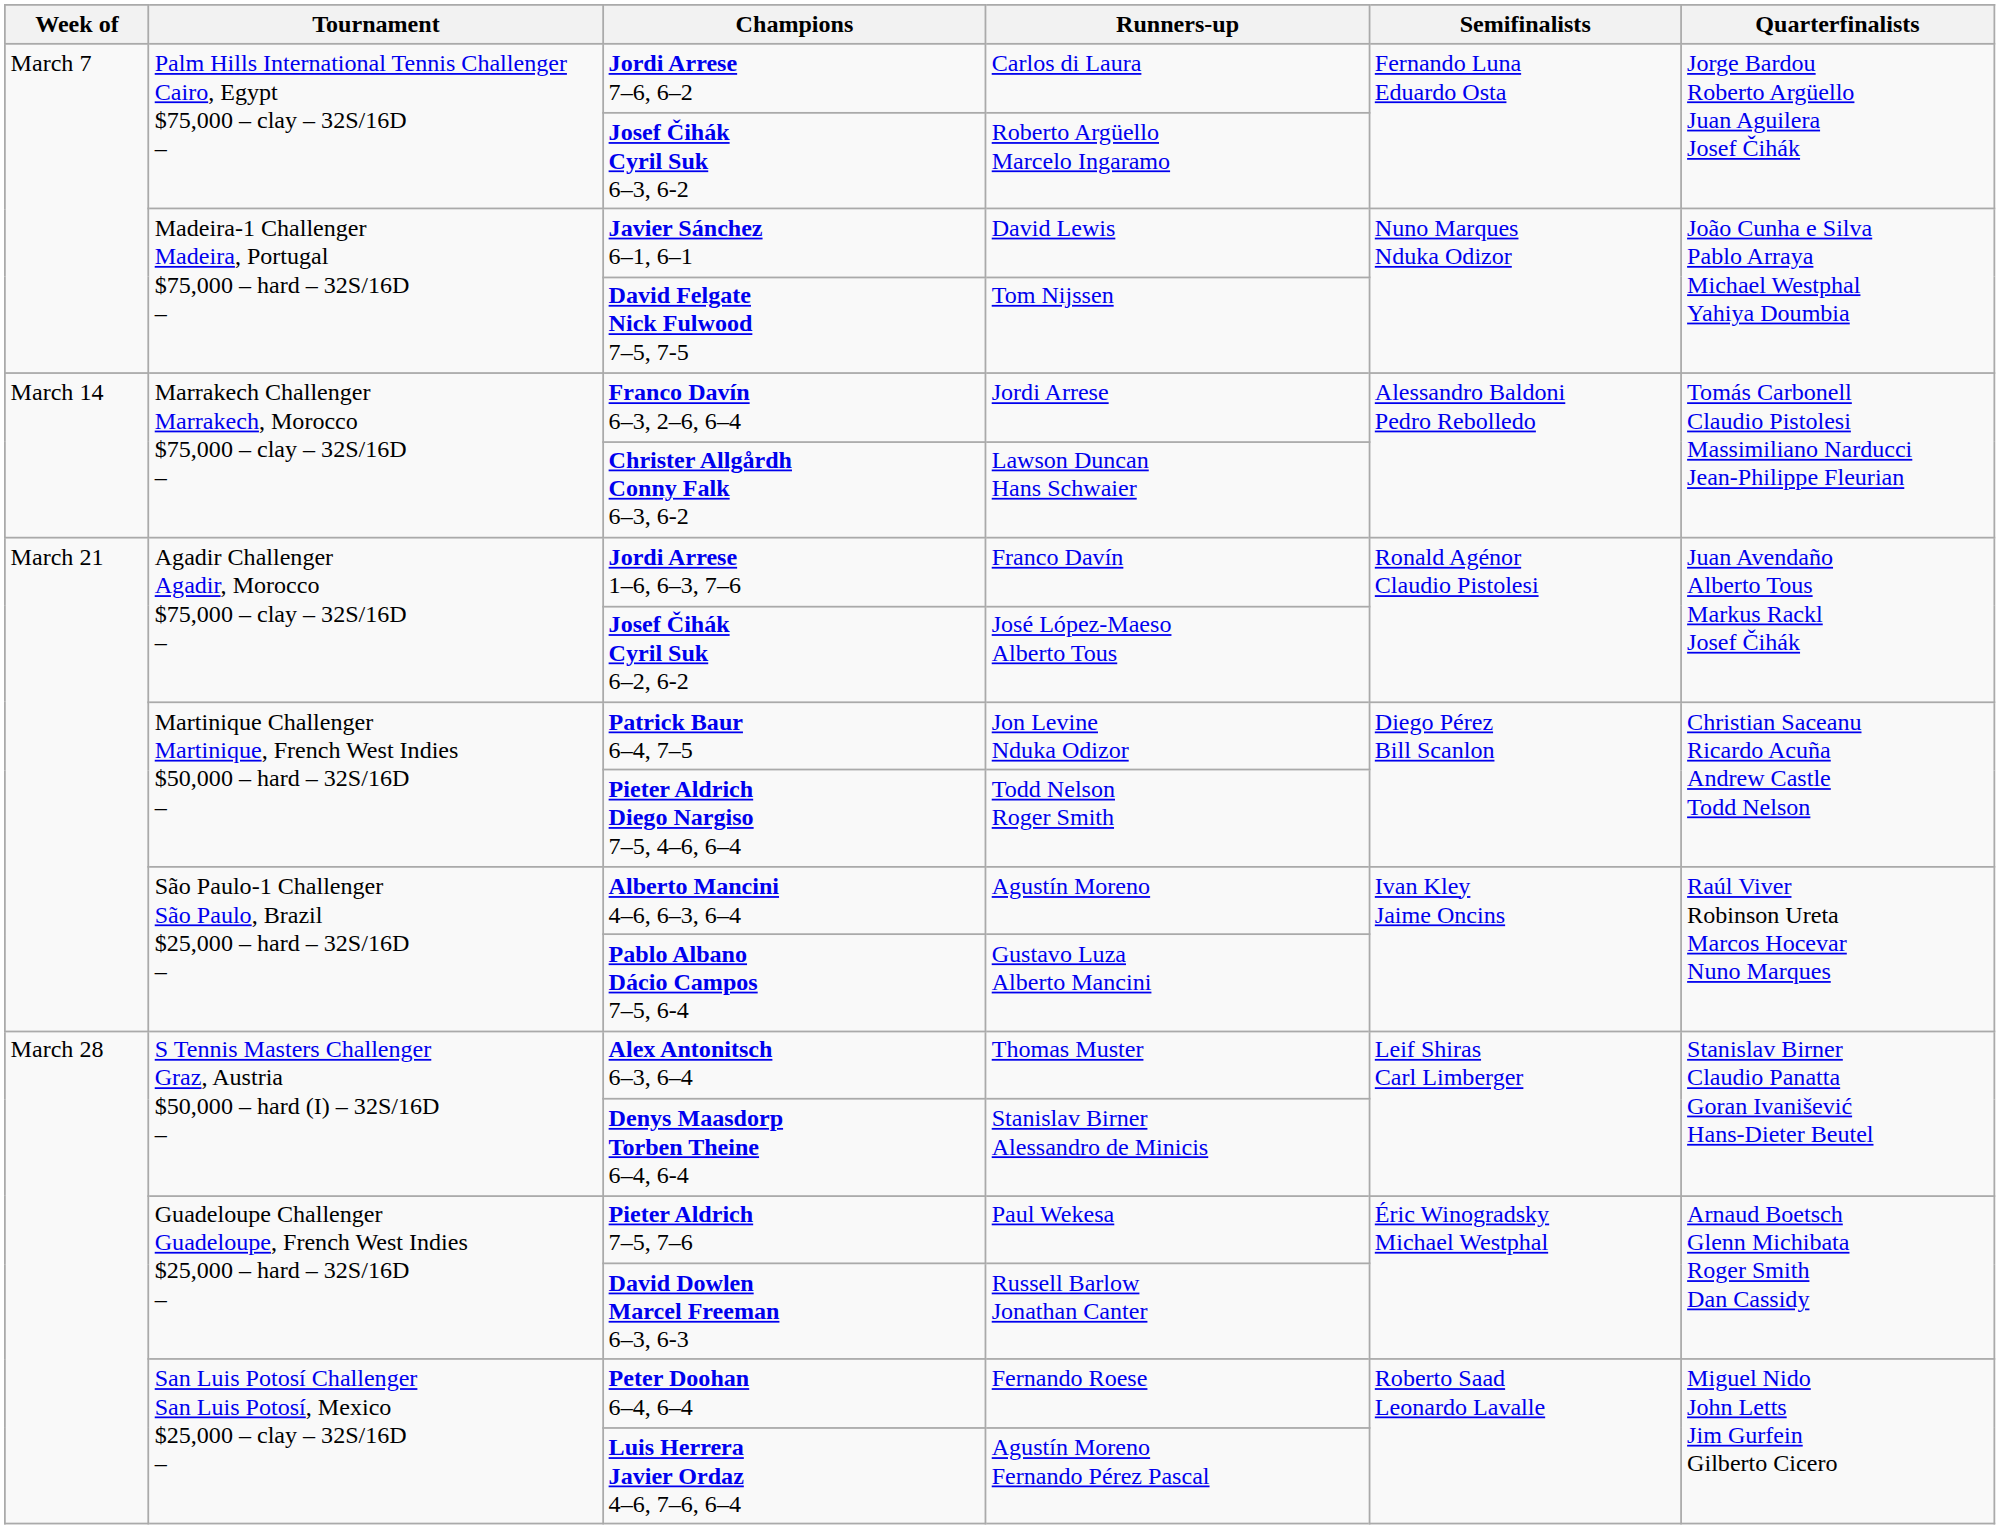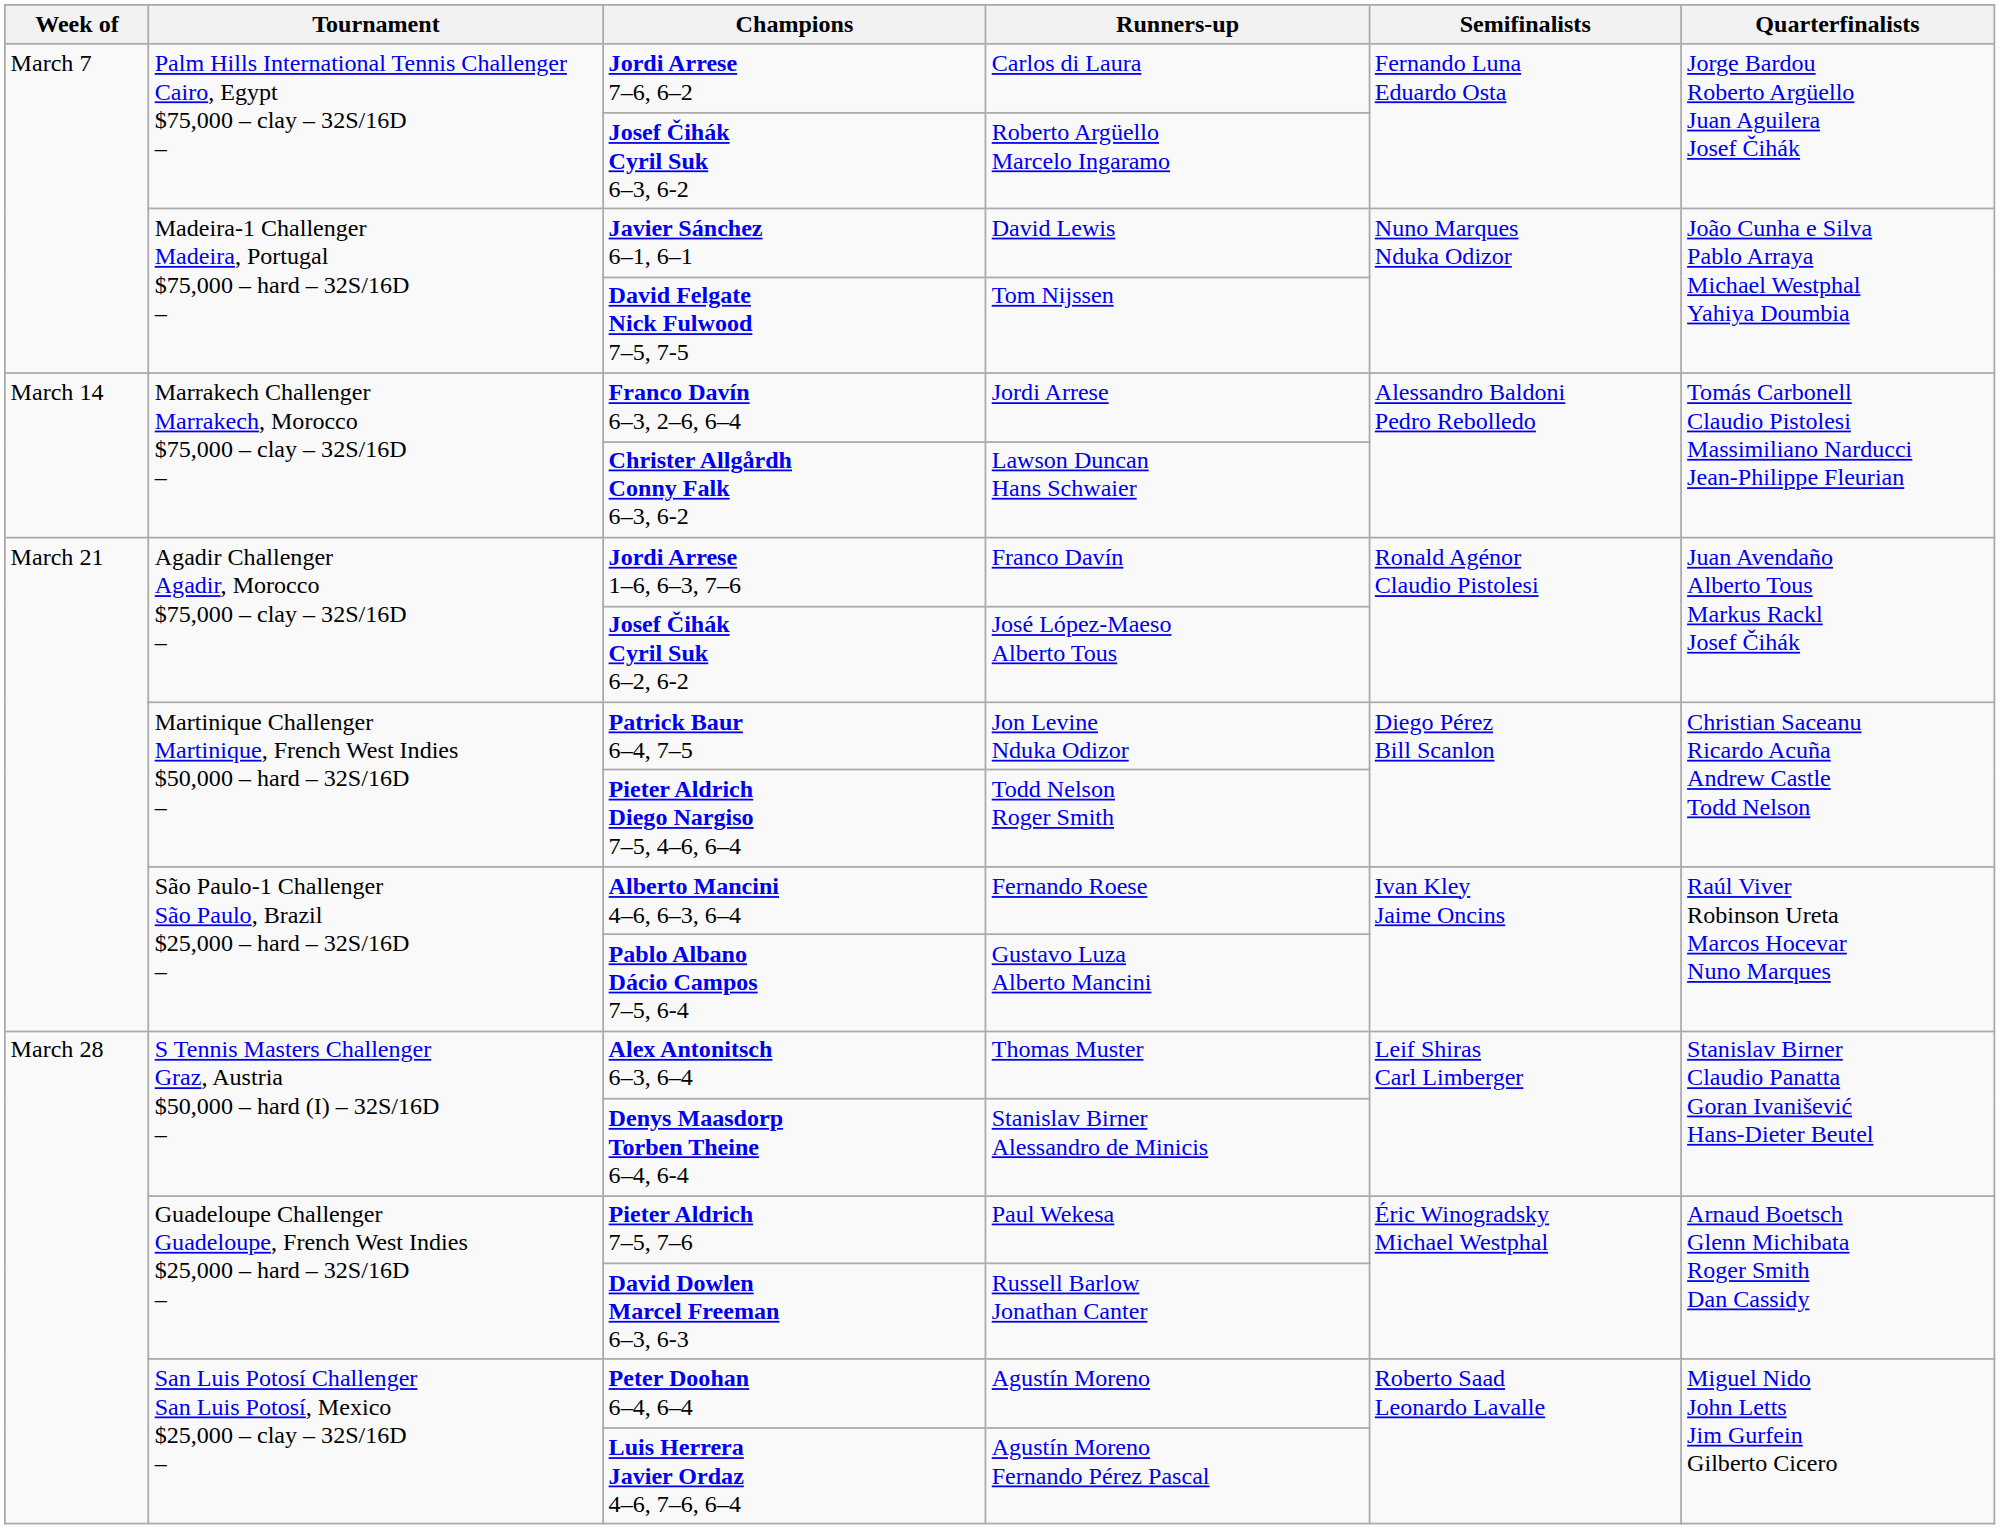(1071, 885) Agustín Moreno -> (1070, 885) Fernando Roese
(1070, 1378) Fernando Roese -> (1071, 1378) Agustín Moreno
